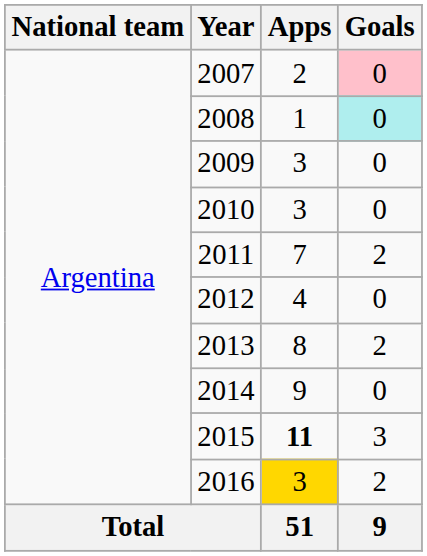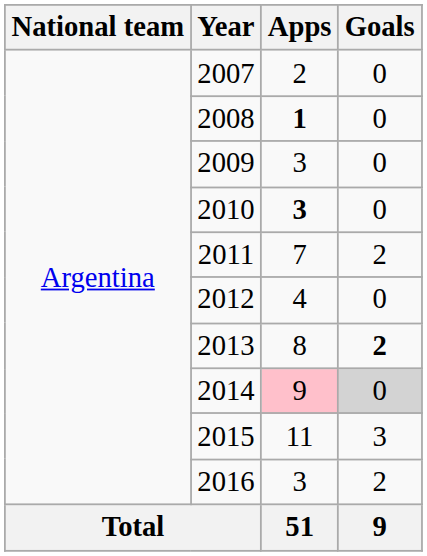(380, 72) pink background -> (380, 72) no background
(300, 118) normal -> (300, 118) bold
(380, 118) paleturquoise background -> (380, 118) no background
(300, 208) normal -> (300, 208) bold
(380, 345) normal -> (380, 345) bold
(300, 390) no background -> (300, 390) pink background
(380, 390) no background -> (380, 390) lightgrey background
(300, 436) bold -> (300, 436) normal
(300, 481) gold background -> (300, 481) no background
